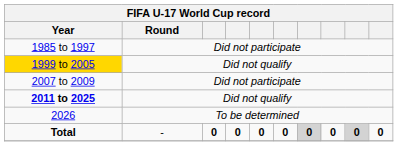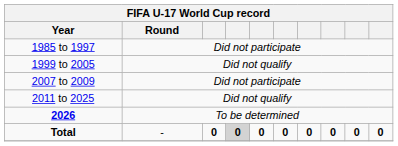(63, 64) gold background -> (63, 64) no background
(63, 99) bold -> (63, 99) normal
(63, 116) normal -> (63, 116) bold
(238, 133) no background -> (238, 133) lightgrey background
(309, 133) lightgrey background -> (309, 133) no background
(357, 133) lightgrey background -> (357, 133) no background
